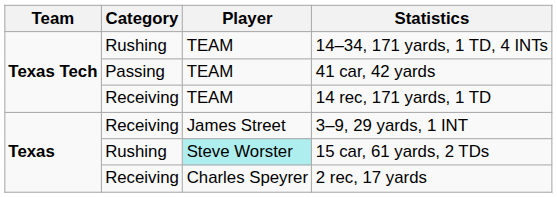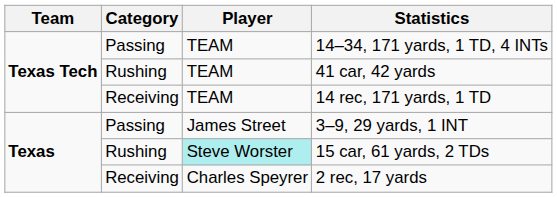(136, 45) Rushing -> (135, 45) Passing
(135, 71) Passing -> (136, 71) Rushing
(142, 125) Receiving -> (135, 125) Passing
